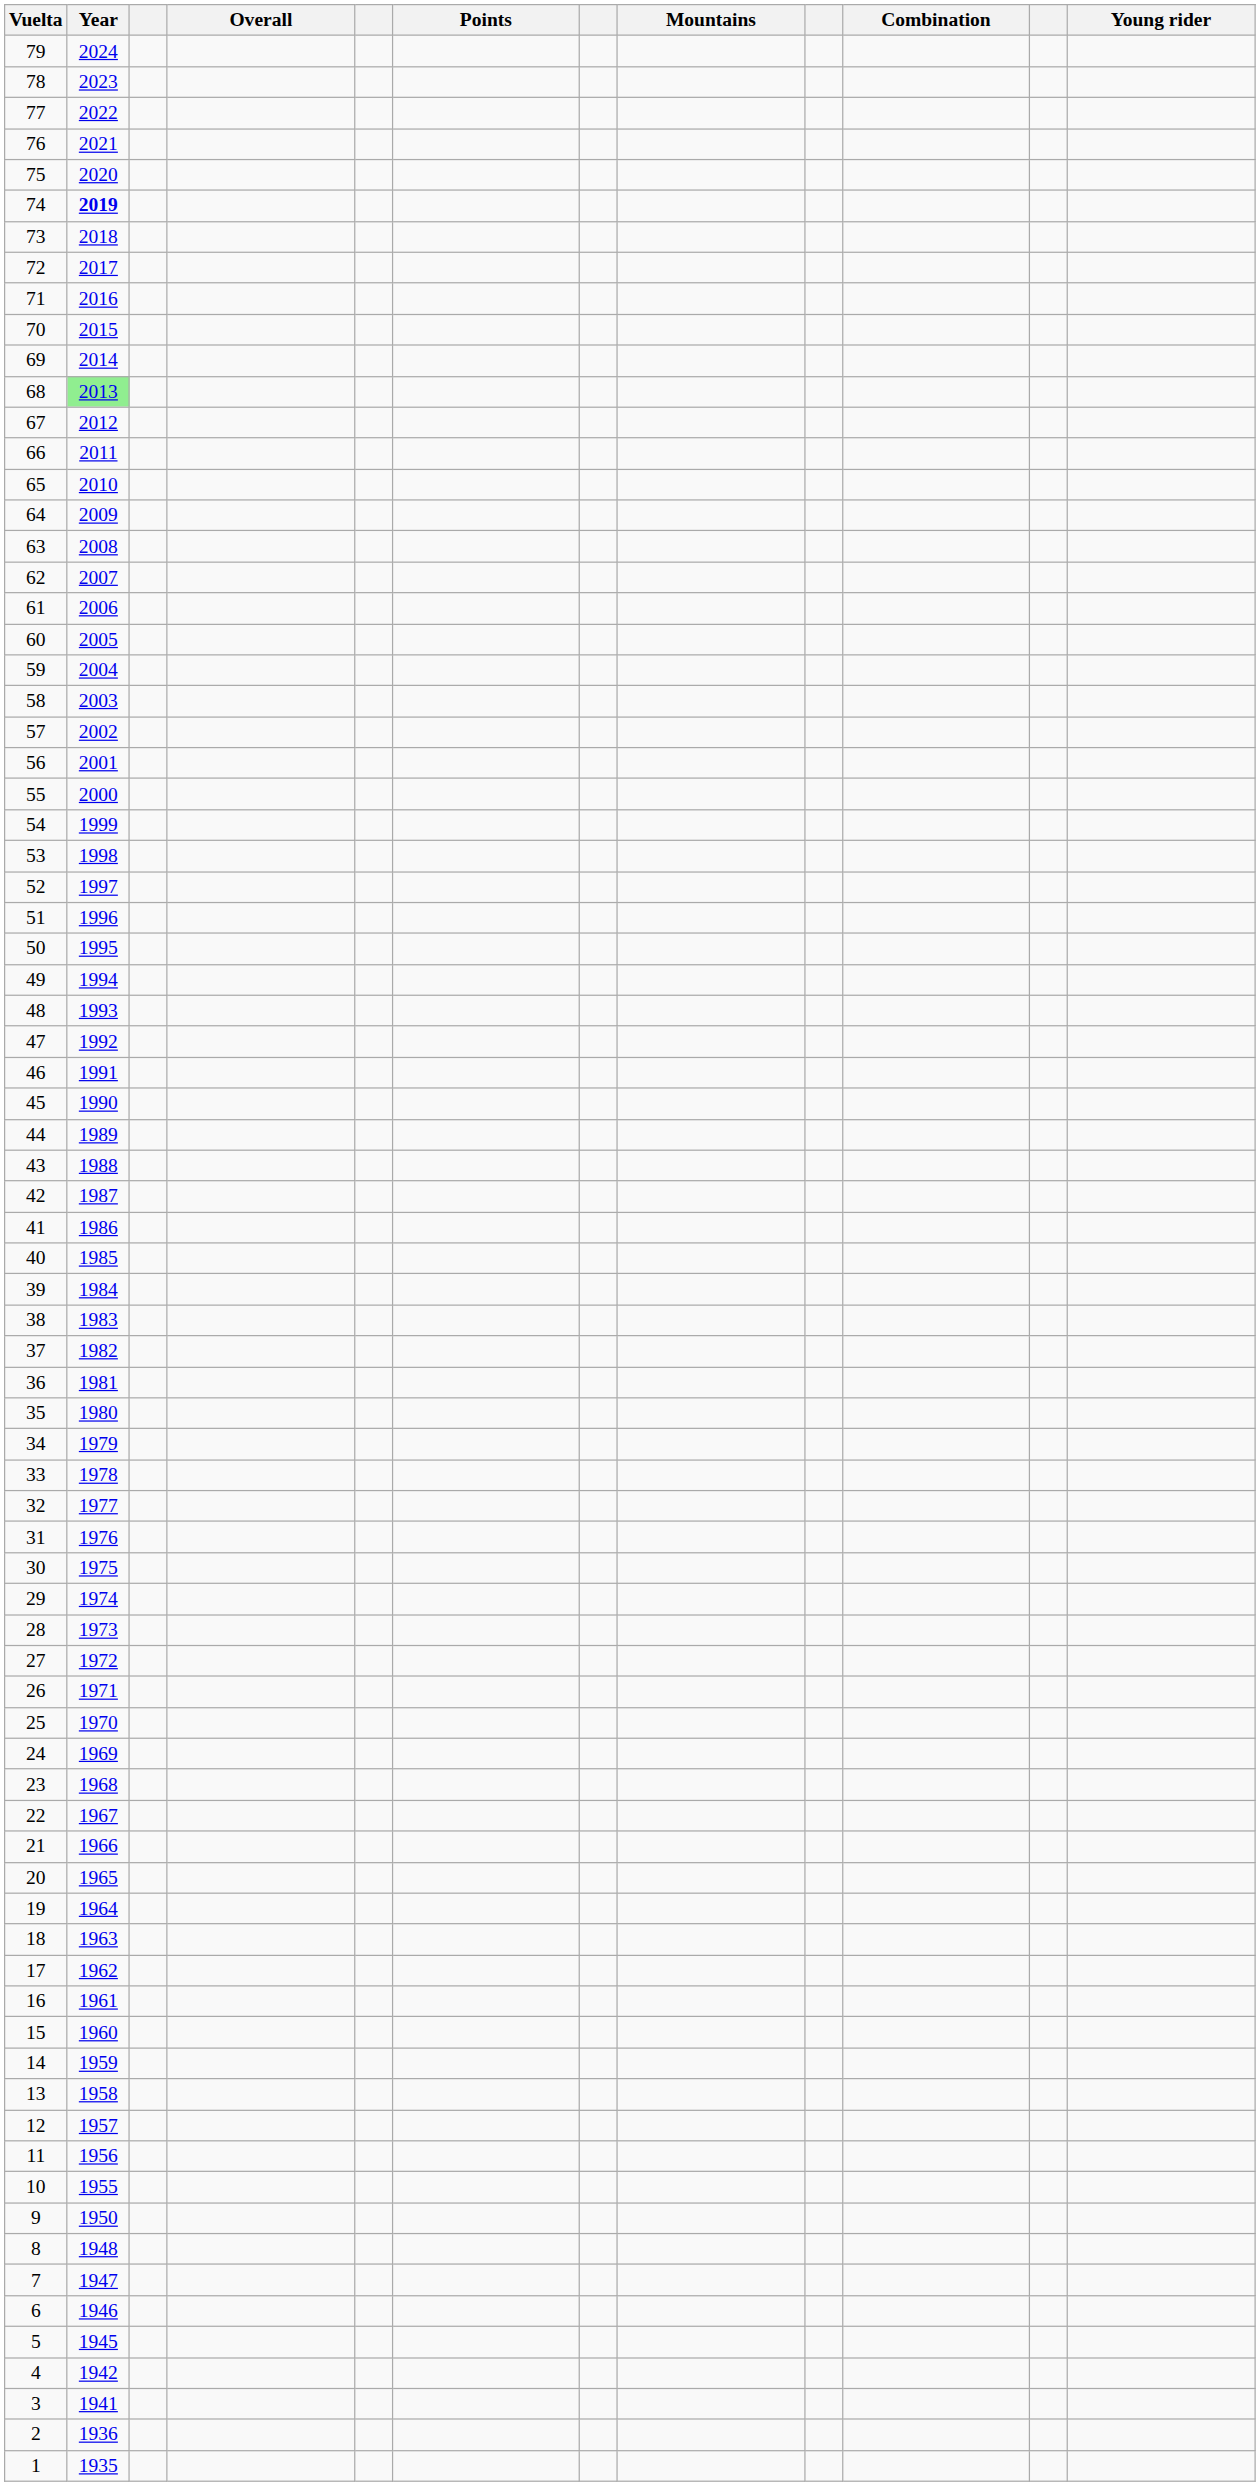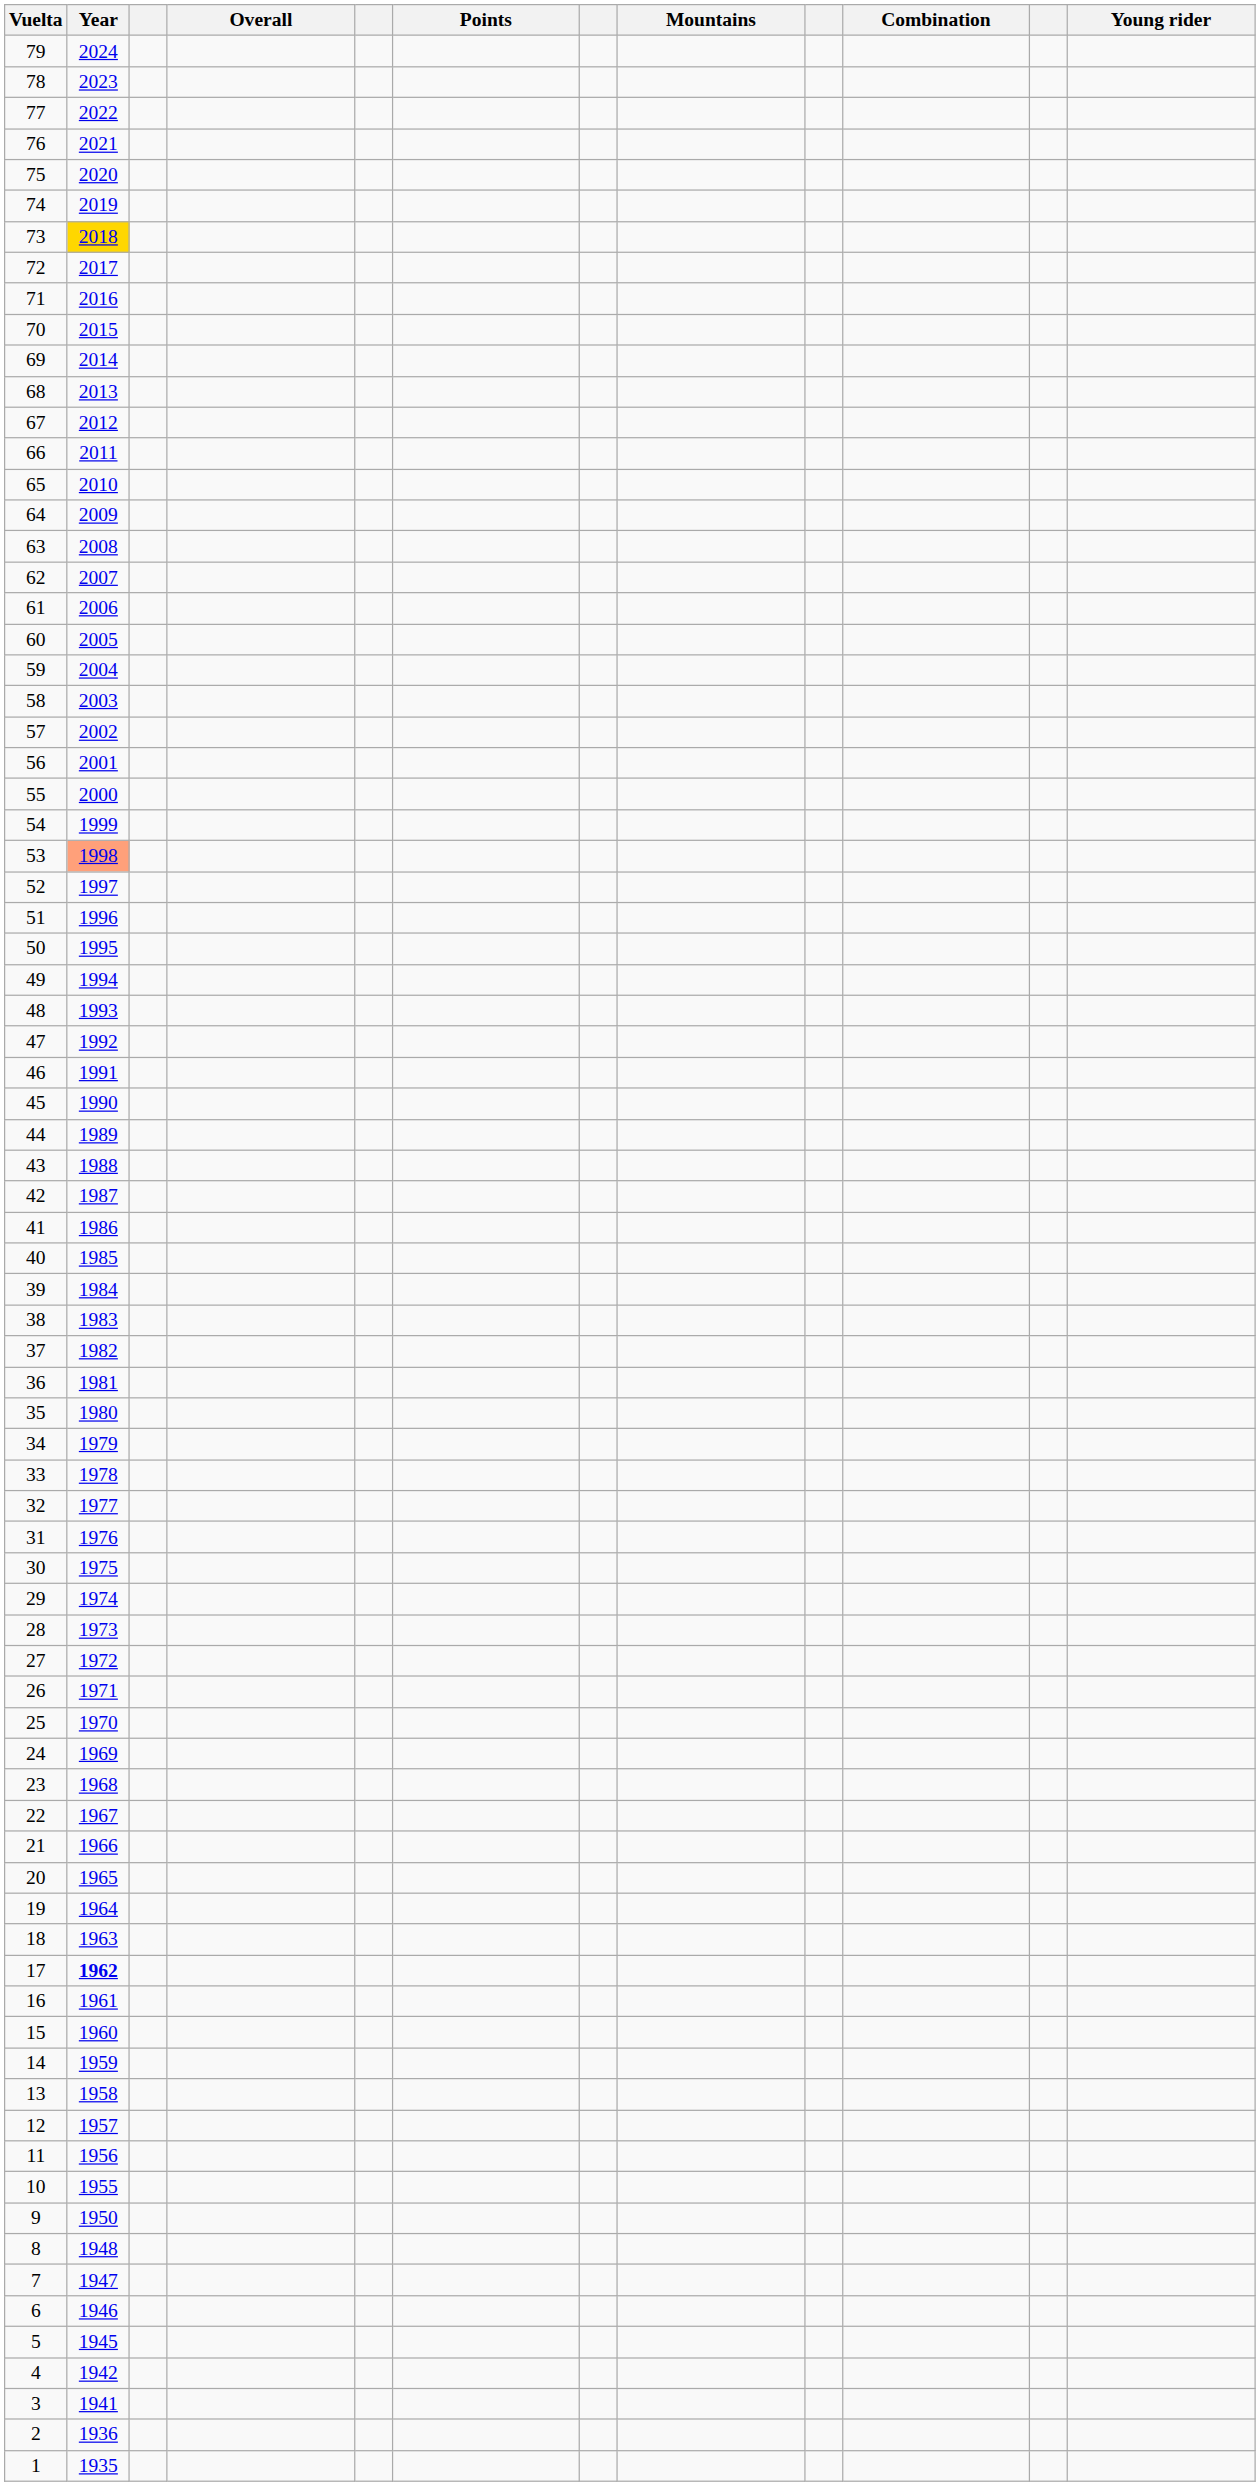(98, 205) bold -> (98, 205) normal
(98, 236) no background -> (98, 236) gold background
(98, 391) lightgreen background -> (98, 391) no background
(98, 855) no background -> (98, 855) lightsalmon background
(98, 1970) normal -> (98, 1970) bold
